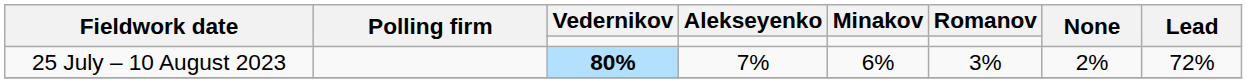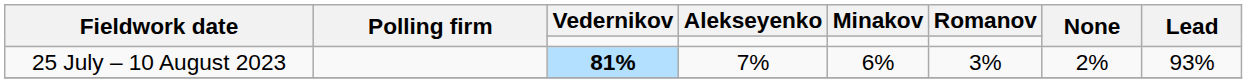(613, 62) 80% -> (613, 62) 81%
(1192, 62) 72% -> (1192, 62) 93%
